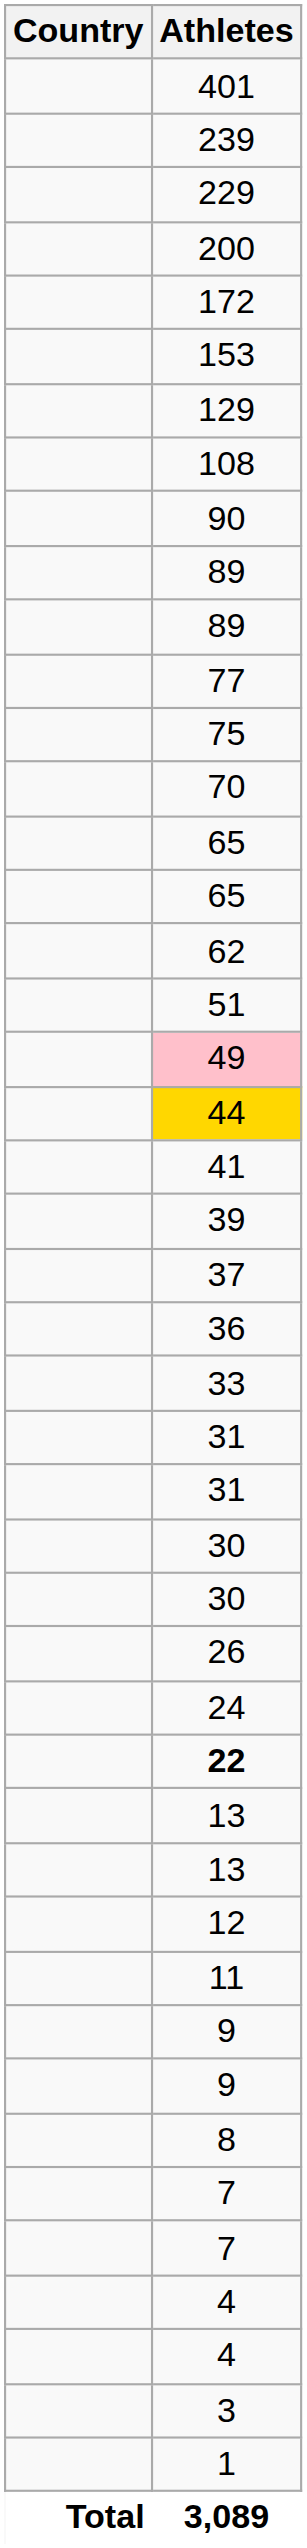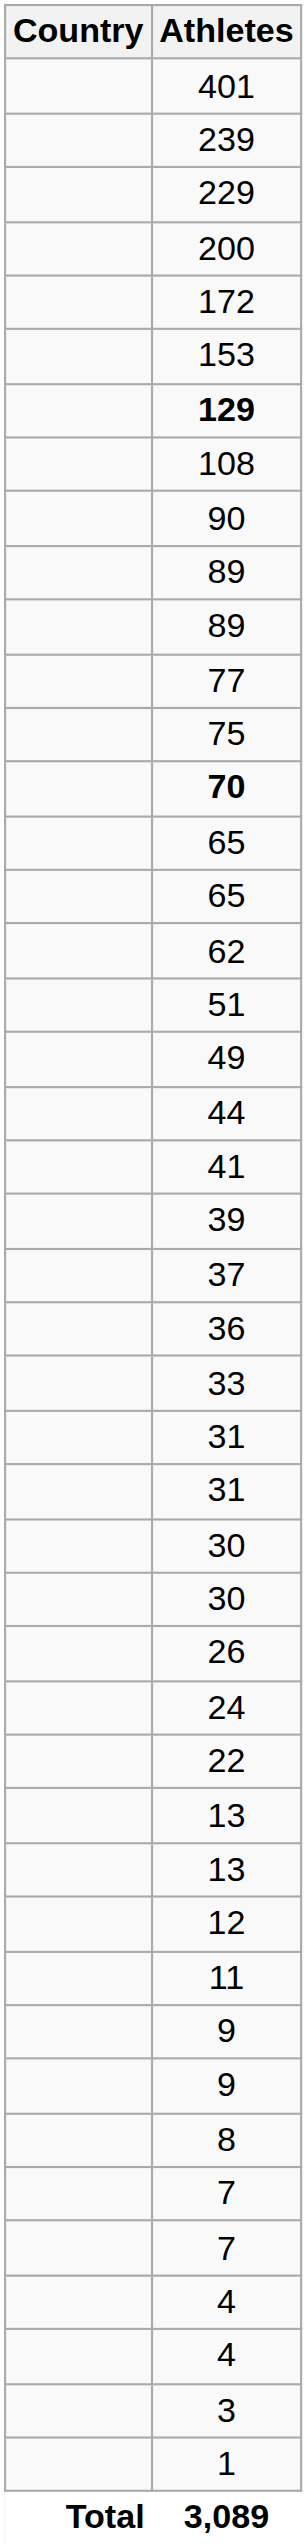(226, 409) normal -> (226, 409) bold
(226, 788) normal -> (226, 788) bold
(226, 1058) pink background -> (226, 1058) no background
(226, 1112) gold background -> (226, 1112) no background
(226, 1761) bold -> (226, 1761) normal
